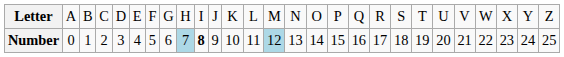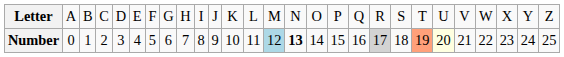(185, 40) lightblue background -> (185, 40) no background
(201, 40) bold -> (201, 40) normal
(295, 40) normal -> (295, 40) bold
(380, 40) no background -> (380, 40) lightgrey background
(422, 40) no background -> (422, 40) lightsalmon background
(443, 40) no background -> (443, 40) lightyellow background
